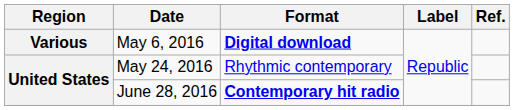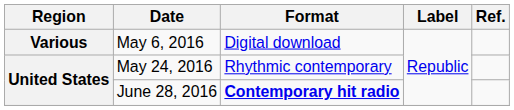(288, 42) bold -> (282, 42) normal
